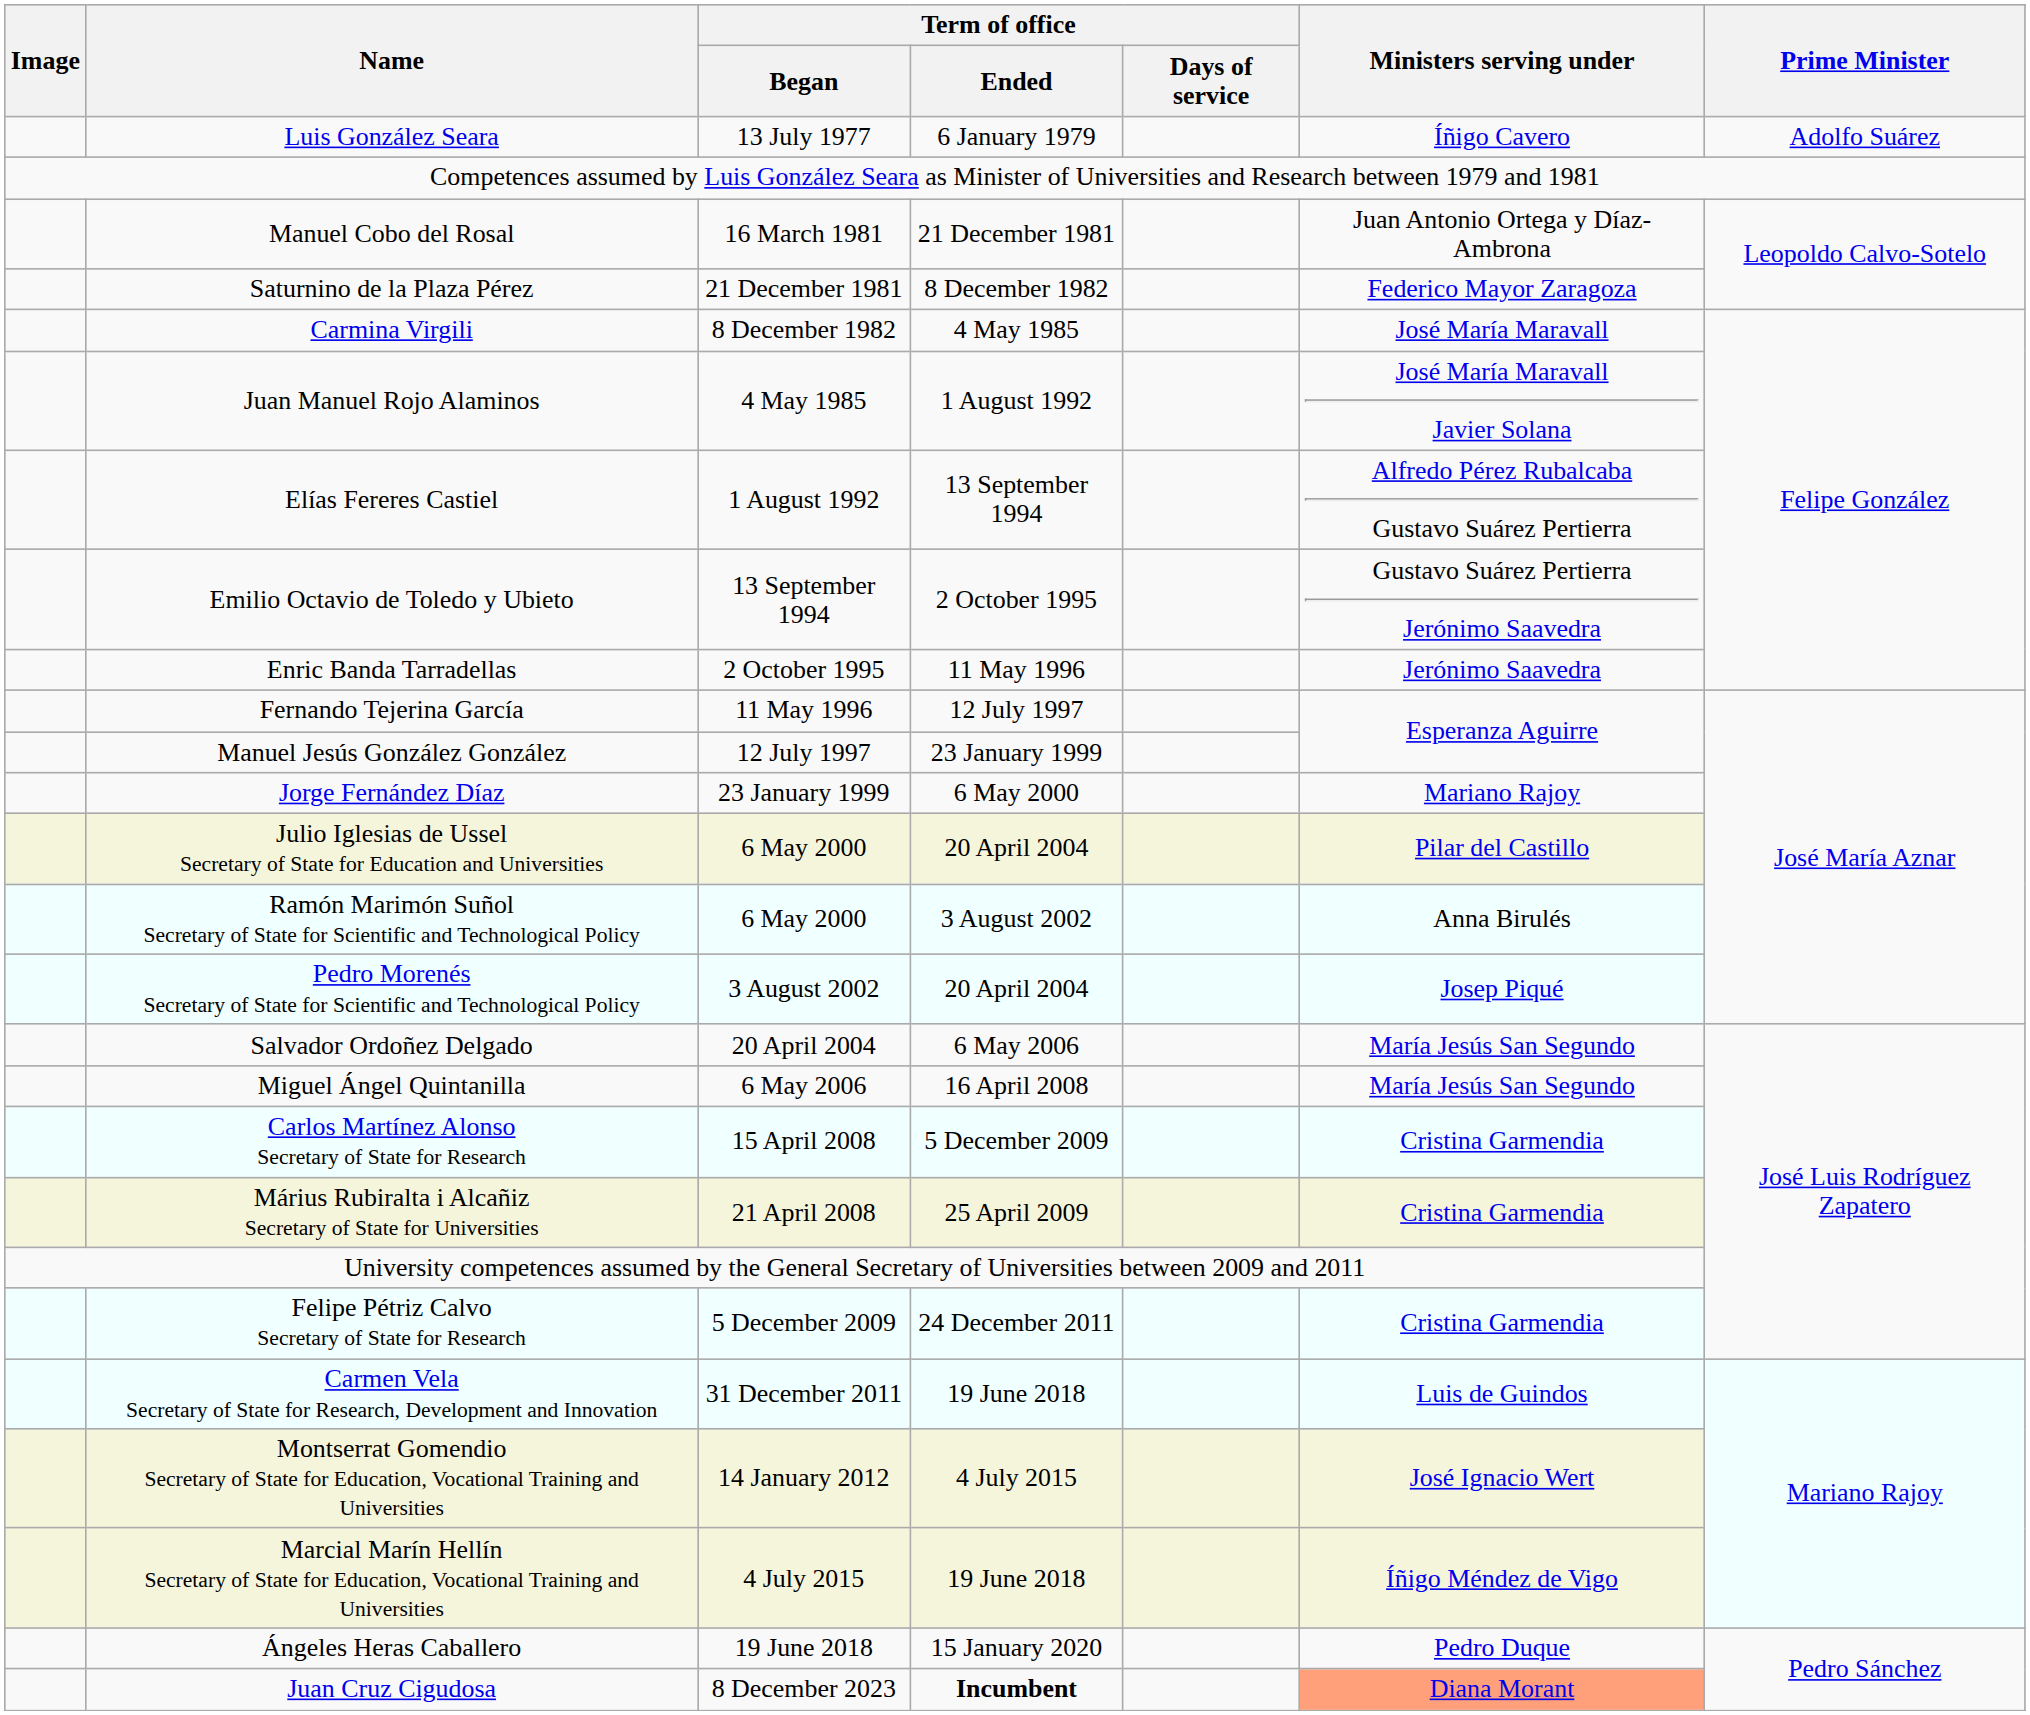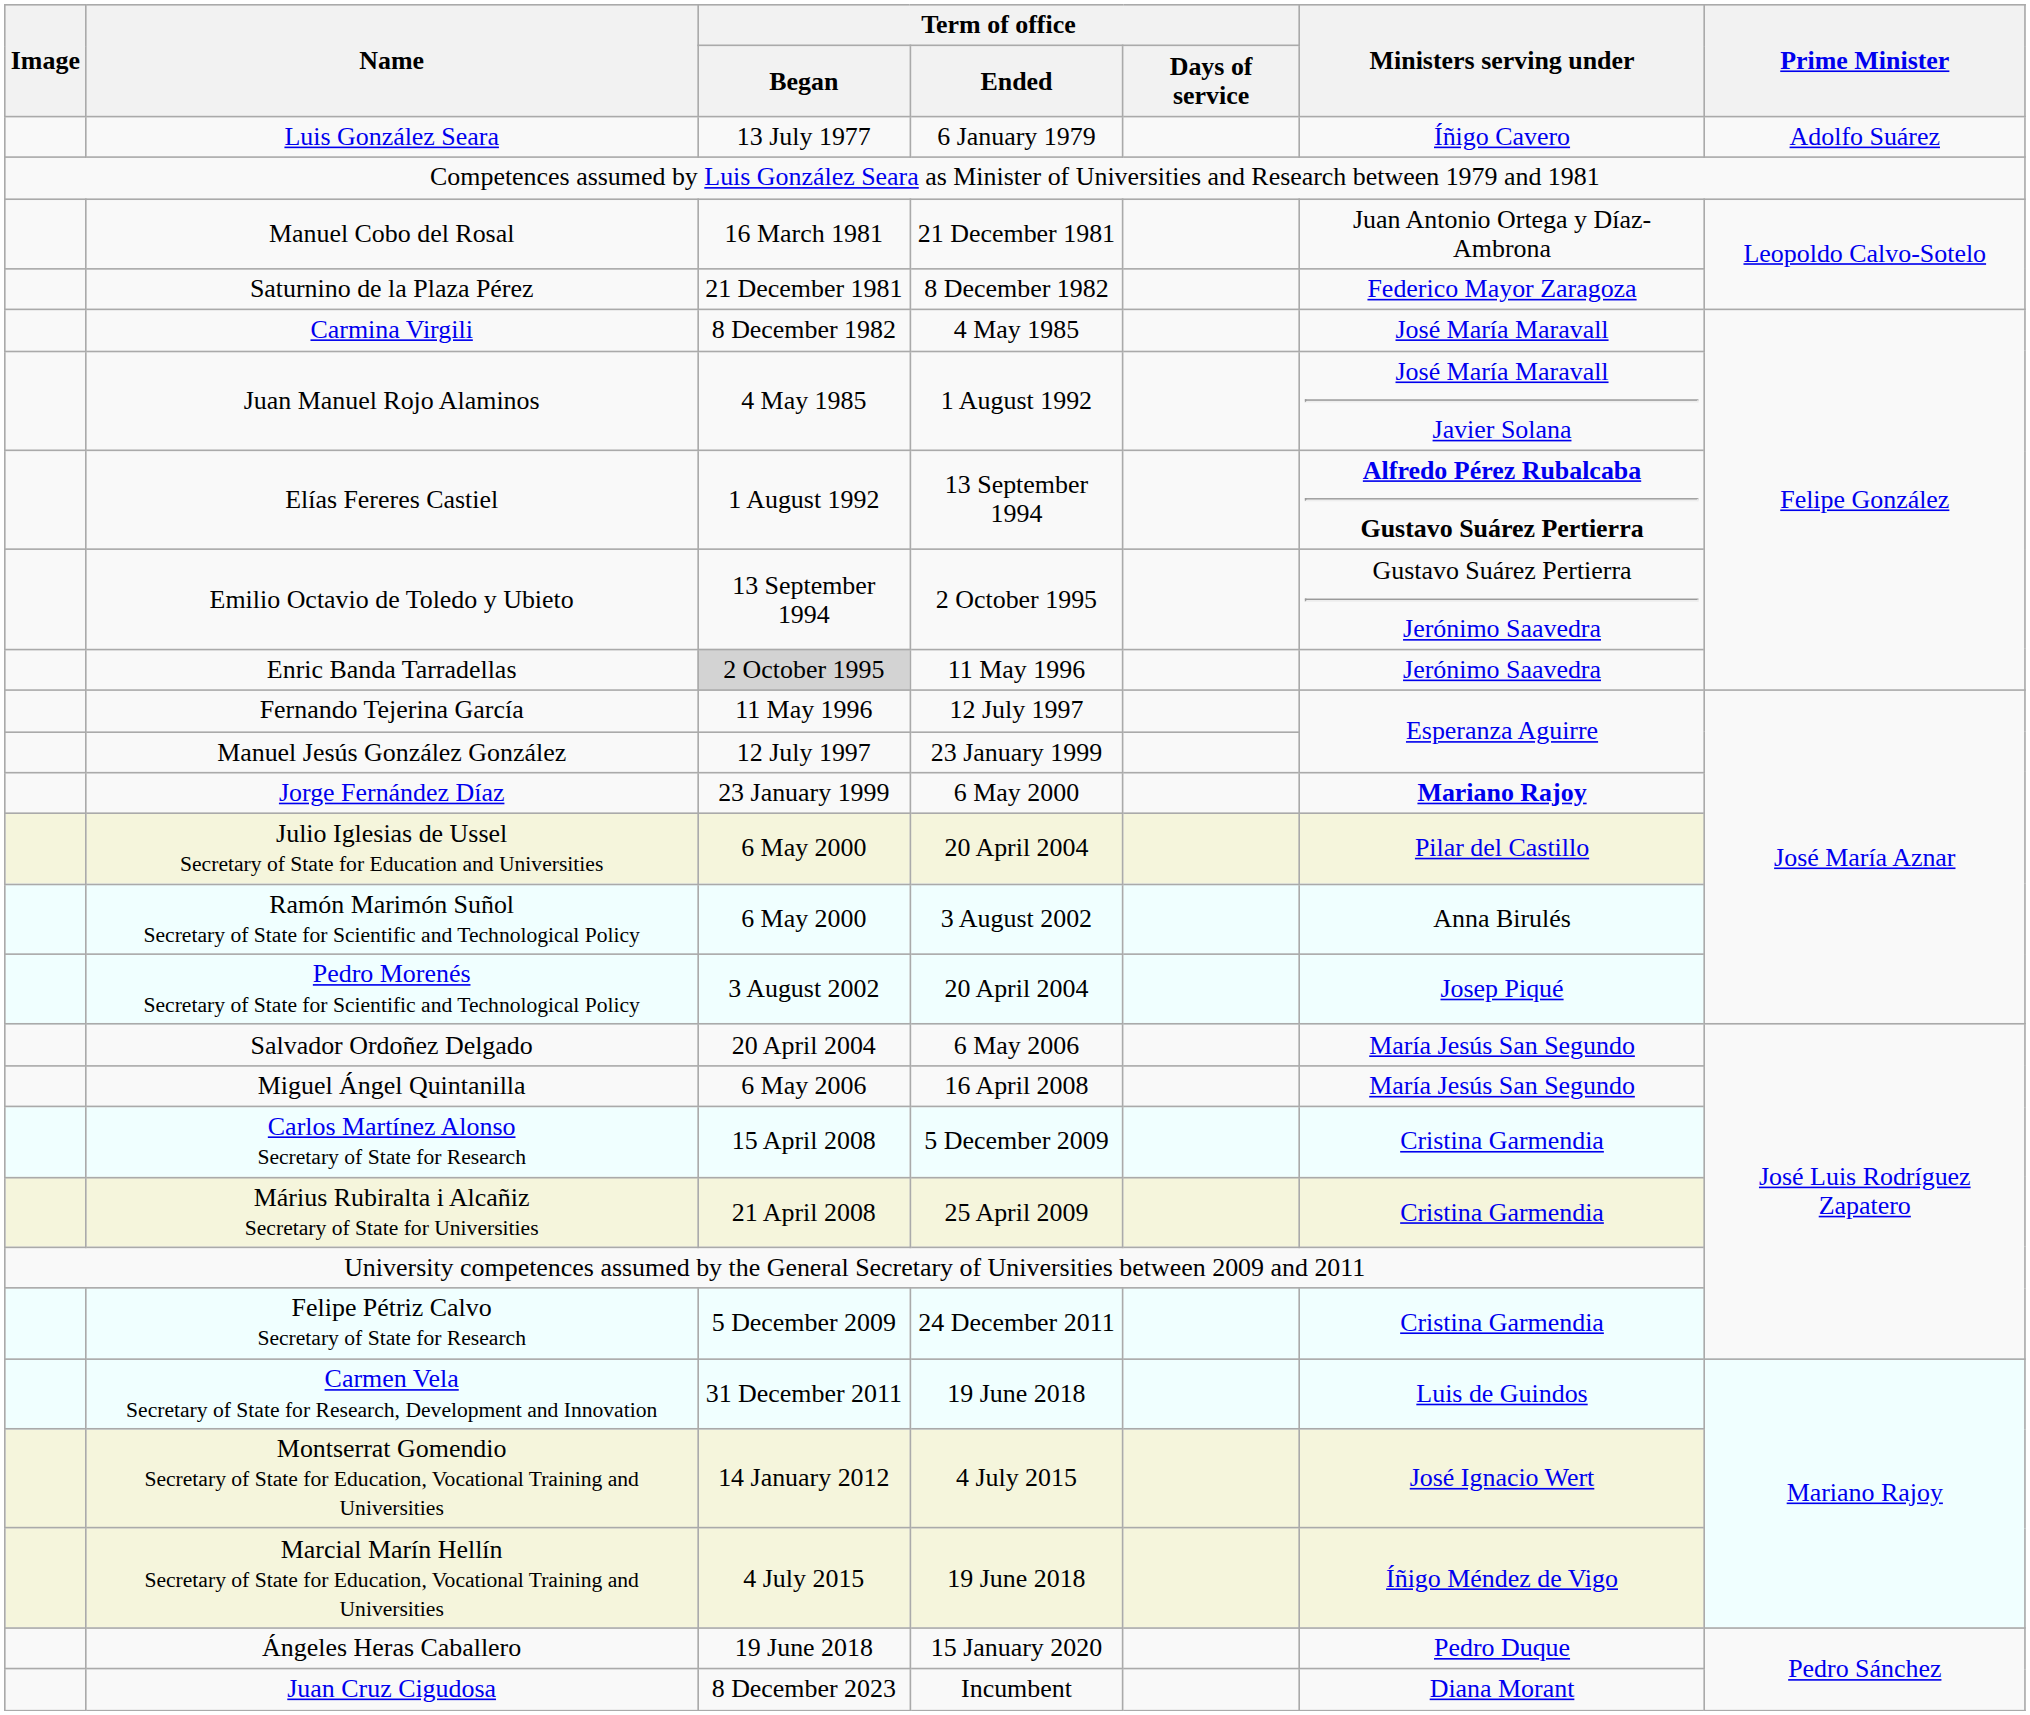(1502, 499) normal -> (1502, 499) bold
(804, 669) no background -> (804, 669) lightgrey background
(1502, 792) normal -> (1502, 792) bold
(1016, 1688) bold -> (1016, 1688) normal
(1502, 1688) lightsalmon background -> (1502, 1688) no background
